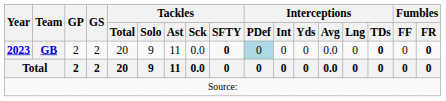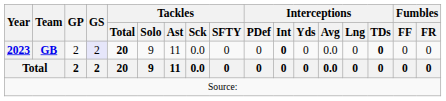(97, 50) no background -> (97, 50) lavender background
(122, 50) normal -> (122, 50) bold
(227, 50) bold -> (227, 50) normal
(259, 50) lightblue background -> (259, 50) no background
(284, 50) normal -> (284, 50) bold
(429, 50) bold -> (429, 50) normal
